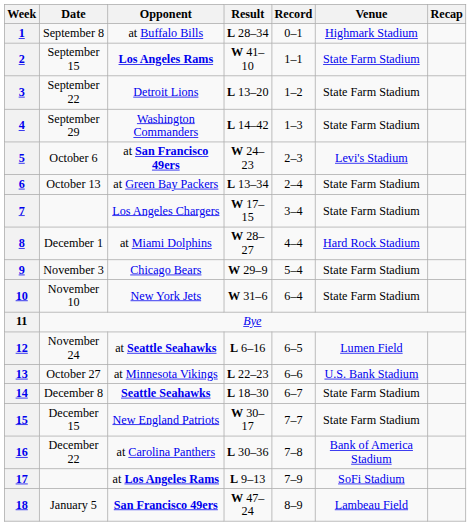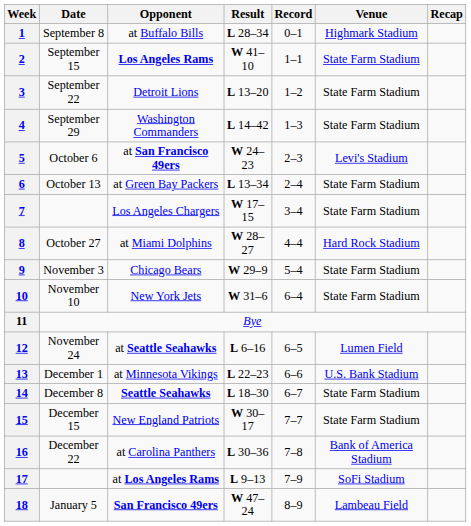(73, 243) December 1 -> (73, 243) October 27
(73, 374) October 27 -> (73, 374) December 1
